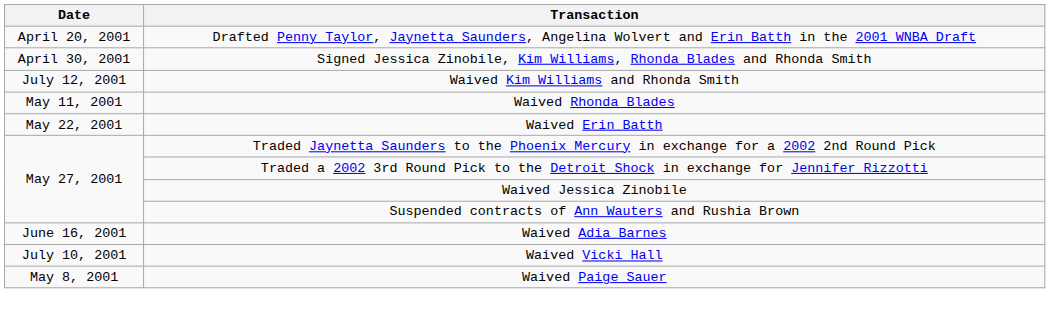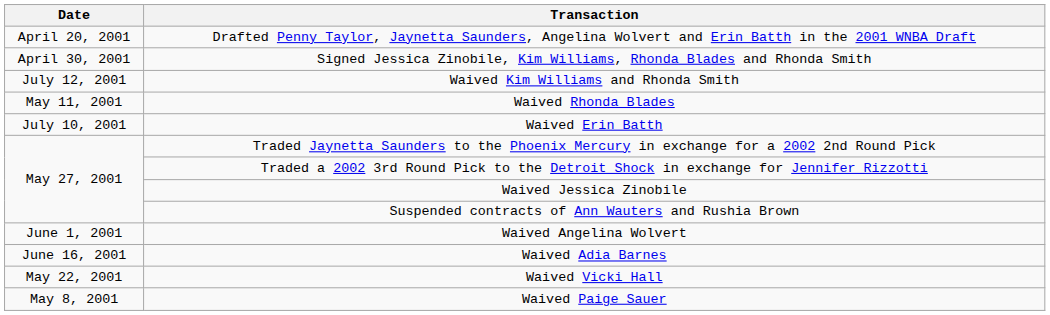(74, 125) May 22, 2001 -> (74, 125) July 10, 2001
+ row: (594, 234)
(74, 255) July 10, 2001 -> (74, 277) May 22, 2001
